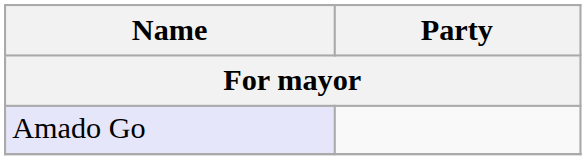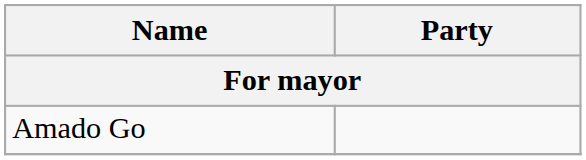(79, 129) lavender background -> (79, 129) no background
